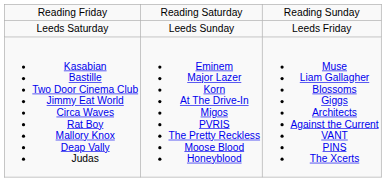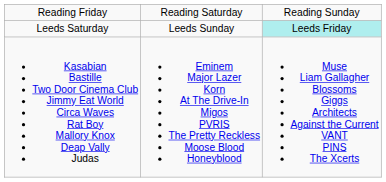(322, 28) no background -> (322, 28) paleturquoise background
